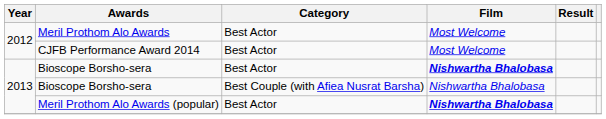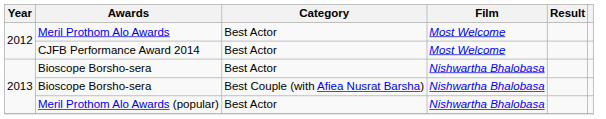(491, 68) bold -> (487, 68) normal
(491, 104) bold -> (487, 104) normal
